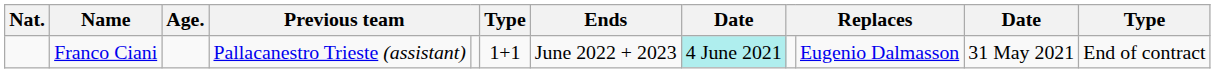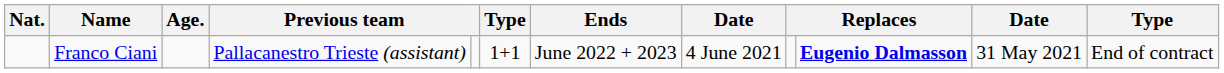(734, 51) paleturquoise background -> (734, 51) no background
(880, 51) normal -> (883, 51) bold
